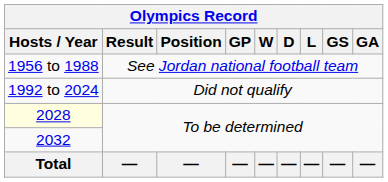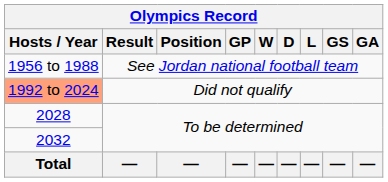(53, 90) no background -> (53, 90) lightsalmon background
(53, 115) lightyellow background -> (53, 115) no background
